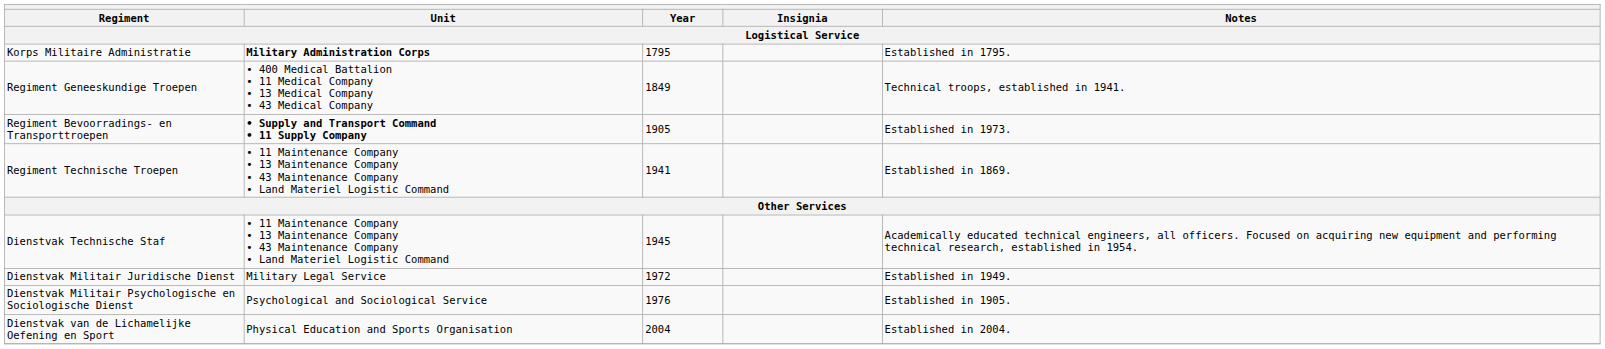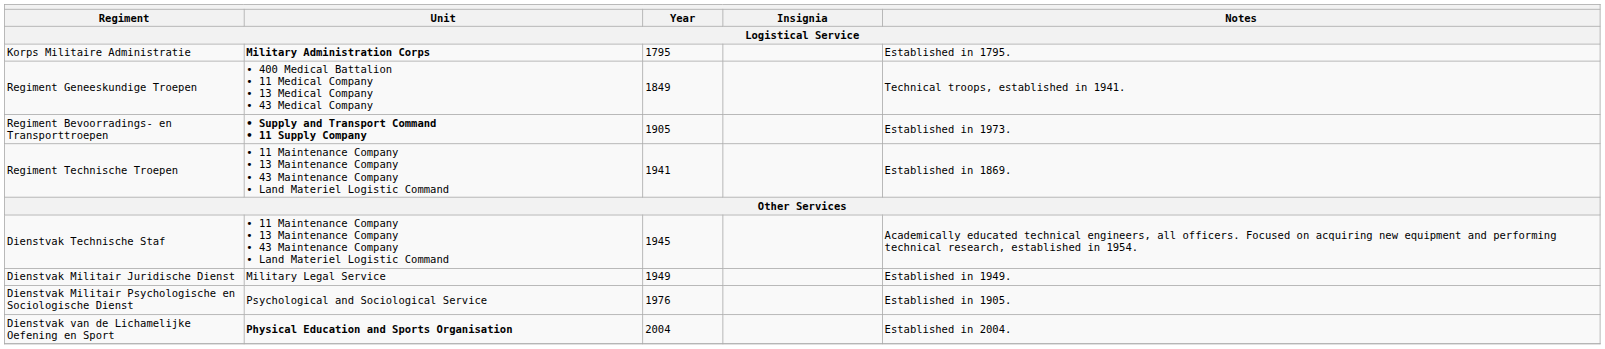(658, 277) 1972 -> (658, 277) 1949
(379, 329) normal -> (379, 329) bold
